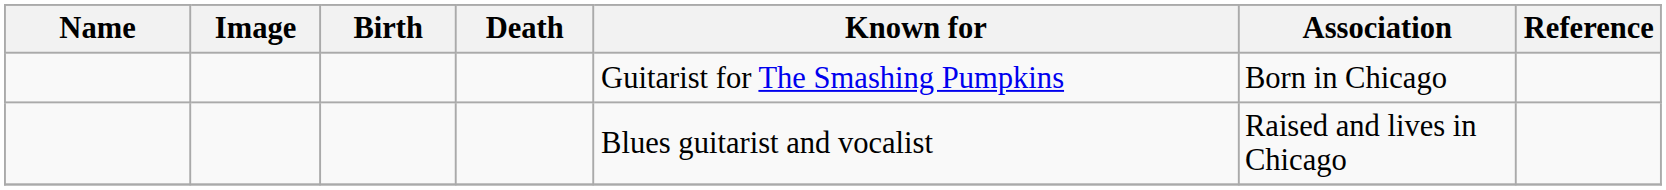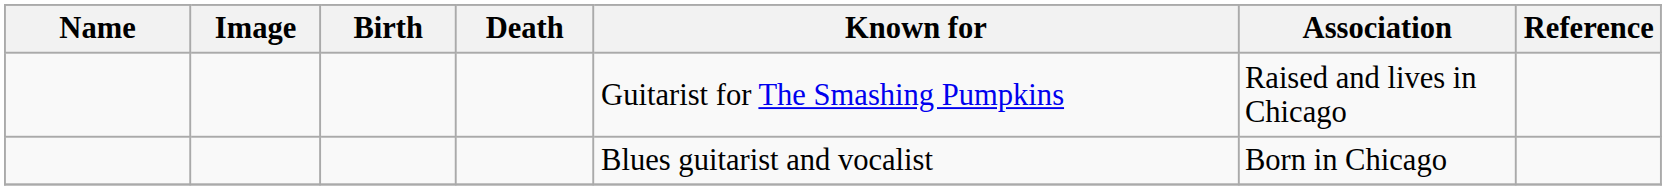(1346, 77) Born in Chicago -> (1361, 94) Raised and lives in Chicago
(1361, 142) Raised and lives in Chicago -> (1346, 160) Born in Chicago
